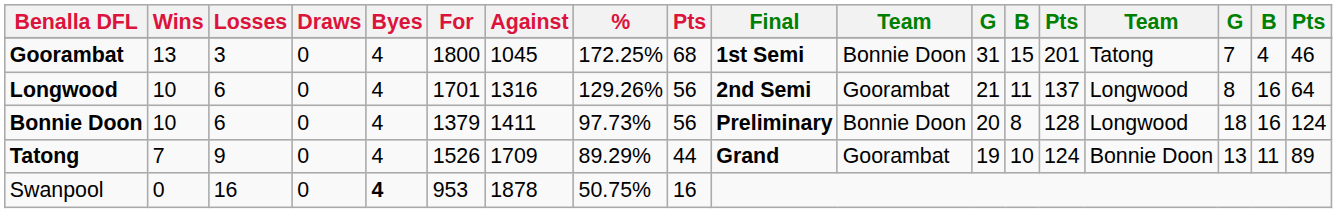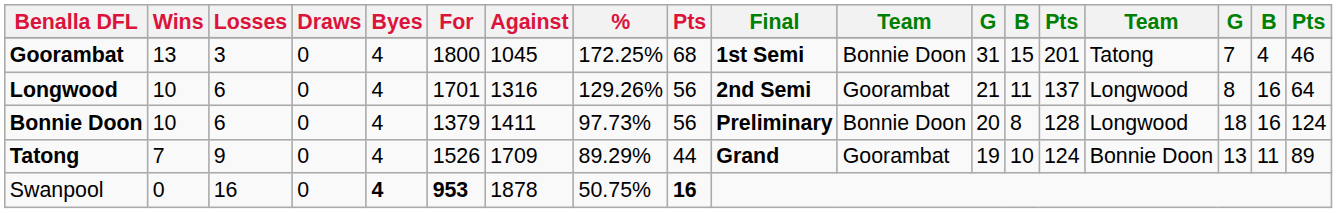(450, 189) normal -> (450, 189) bold
(685, 189) normal -> (685, 189) bold
